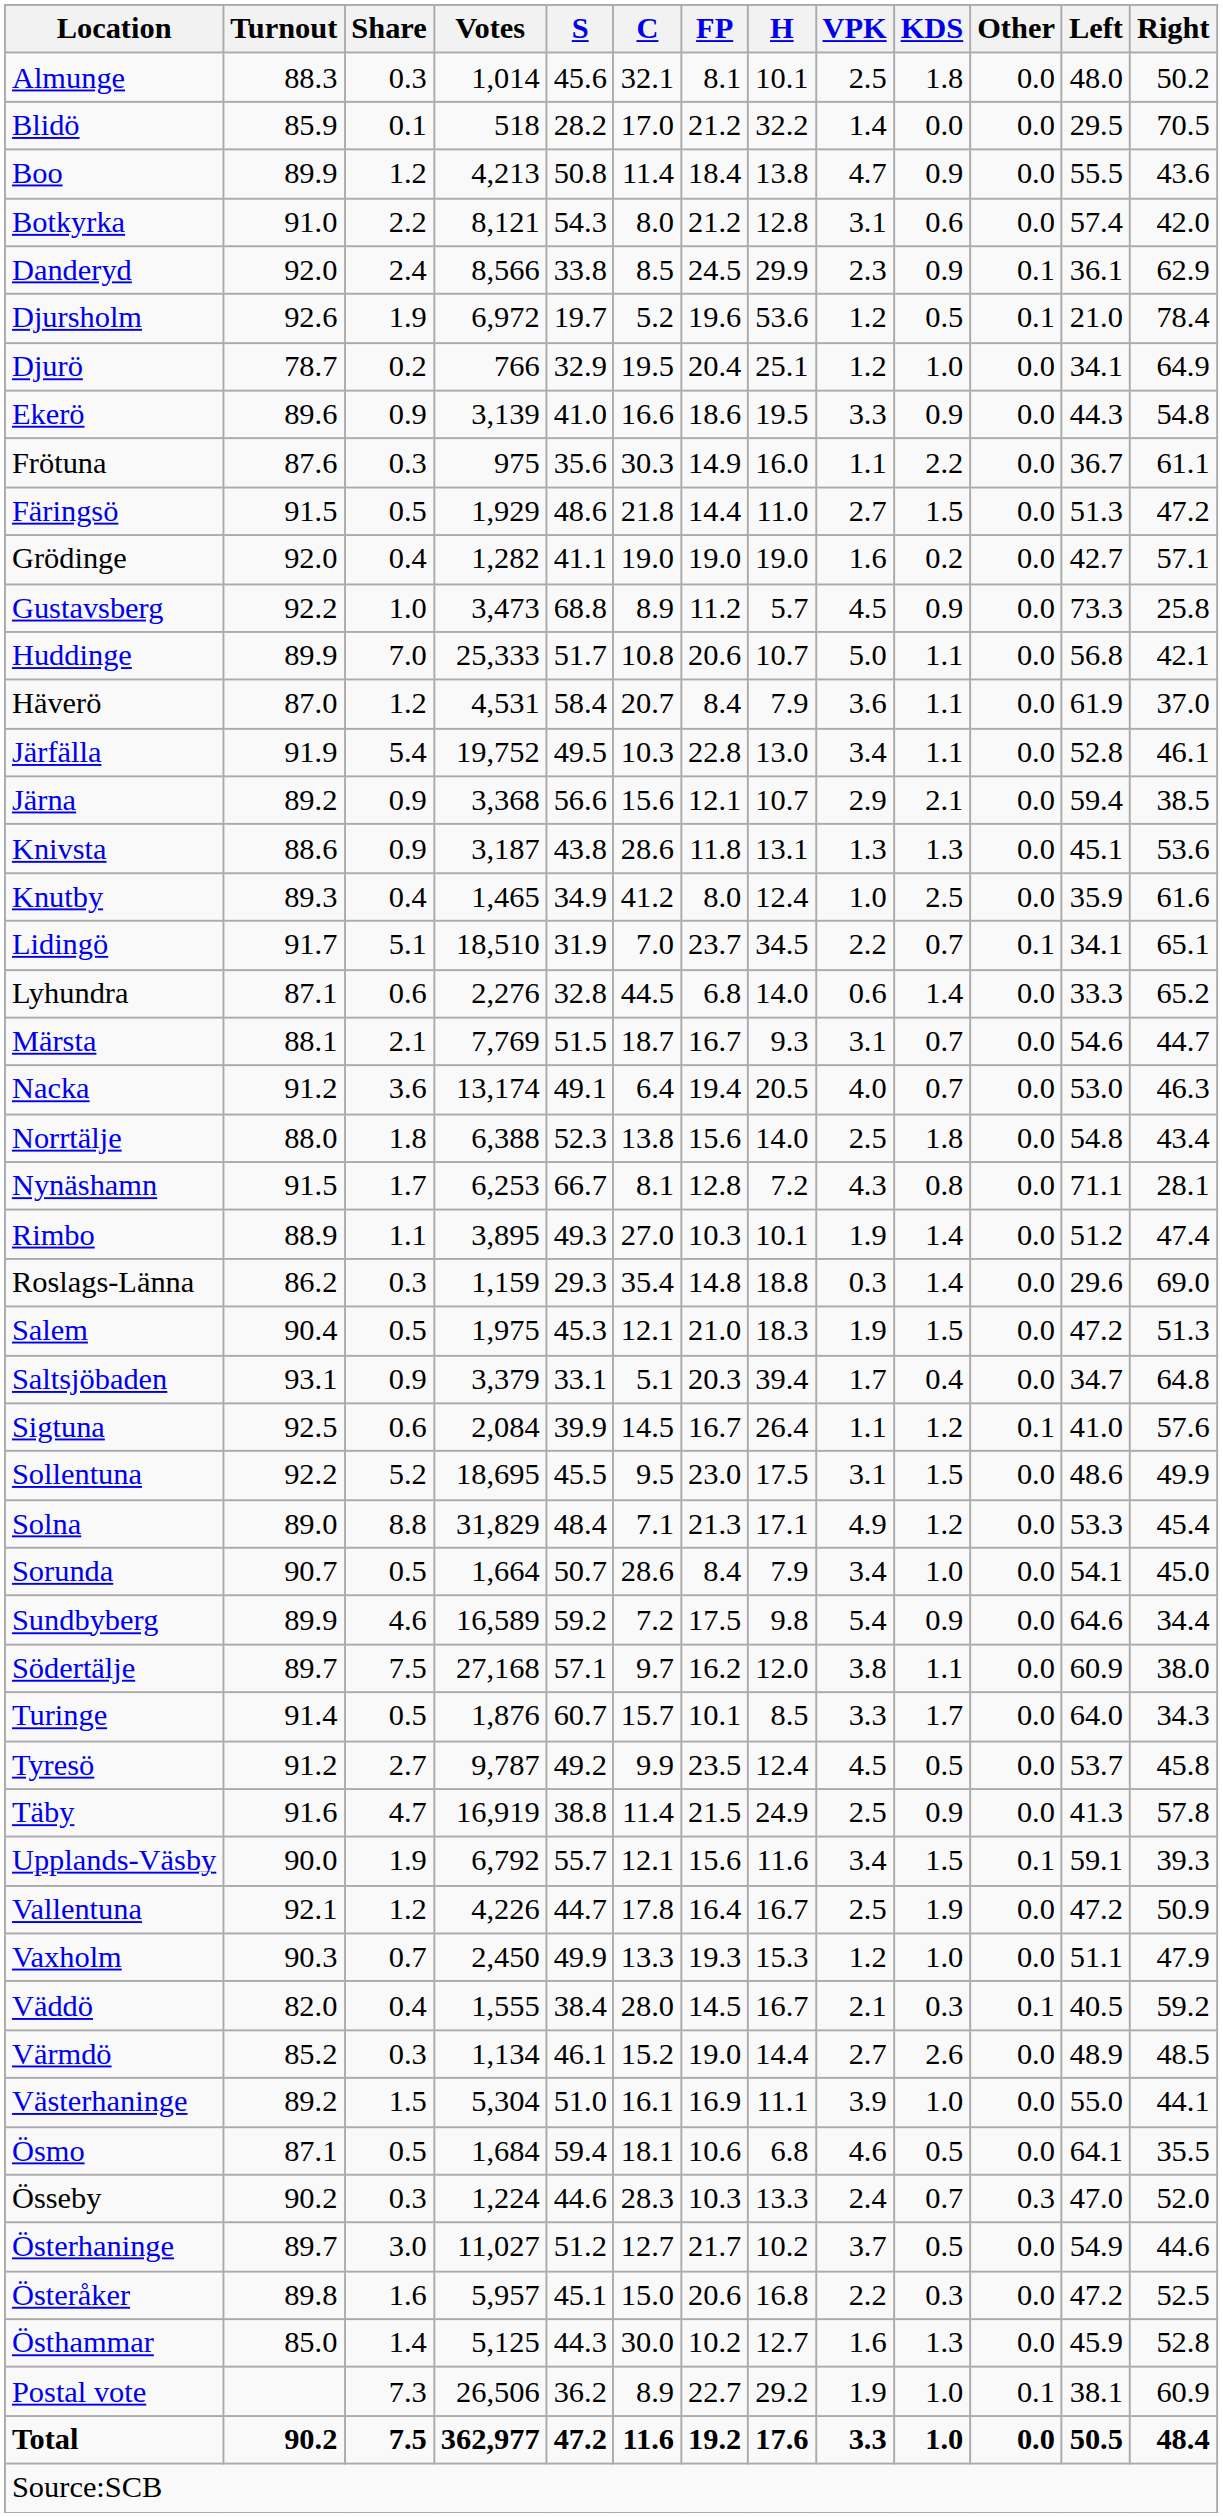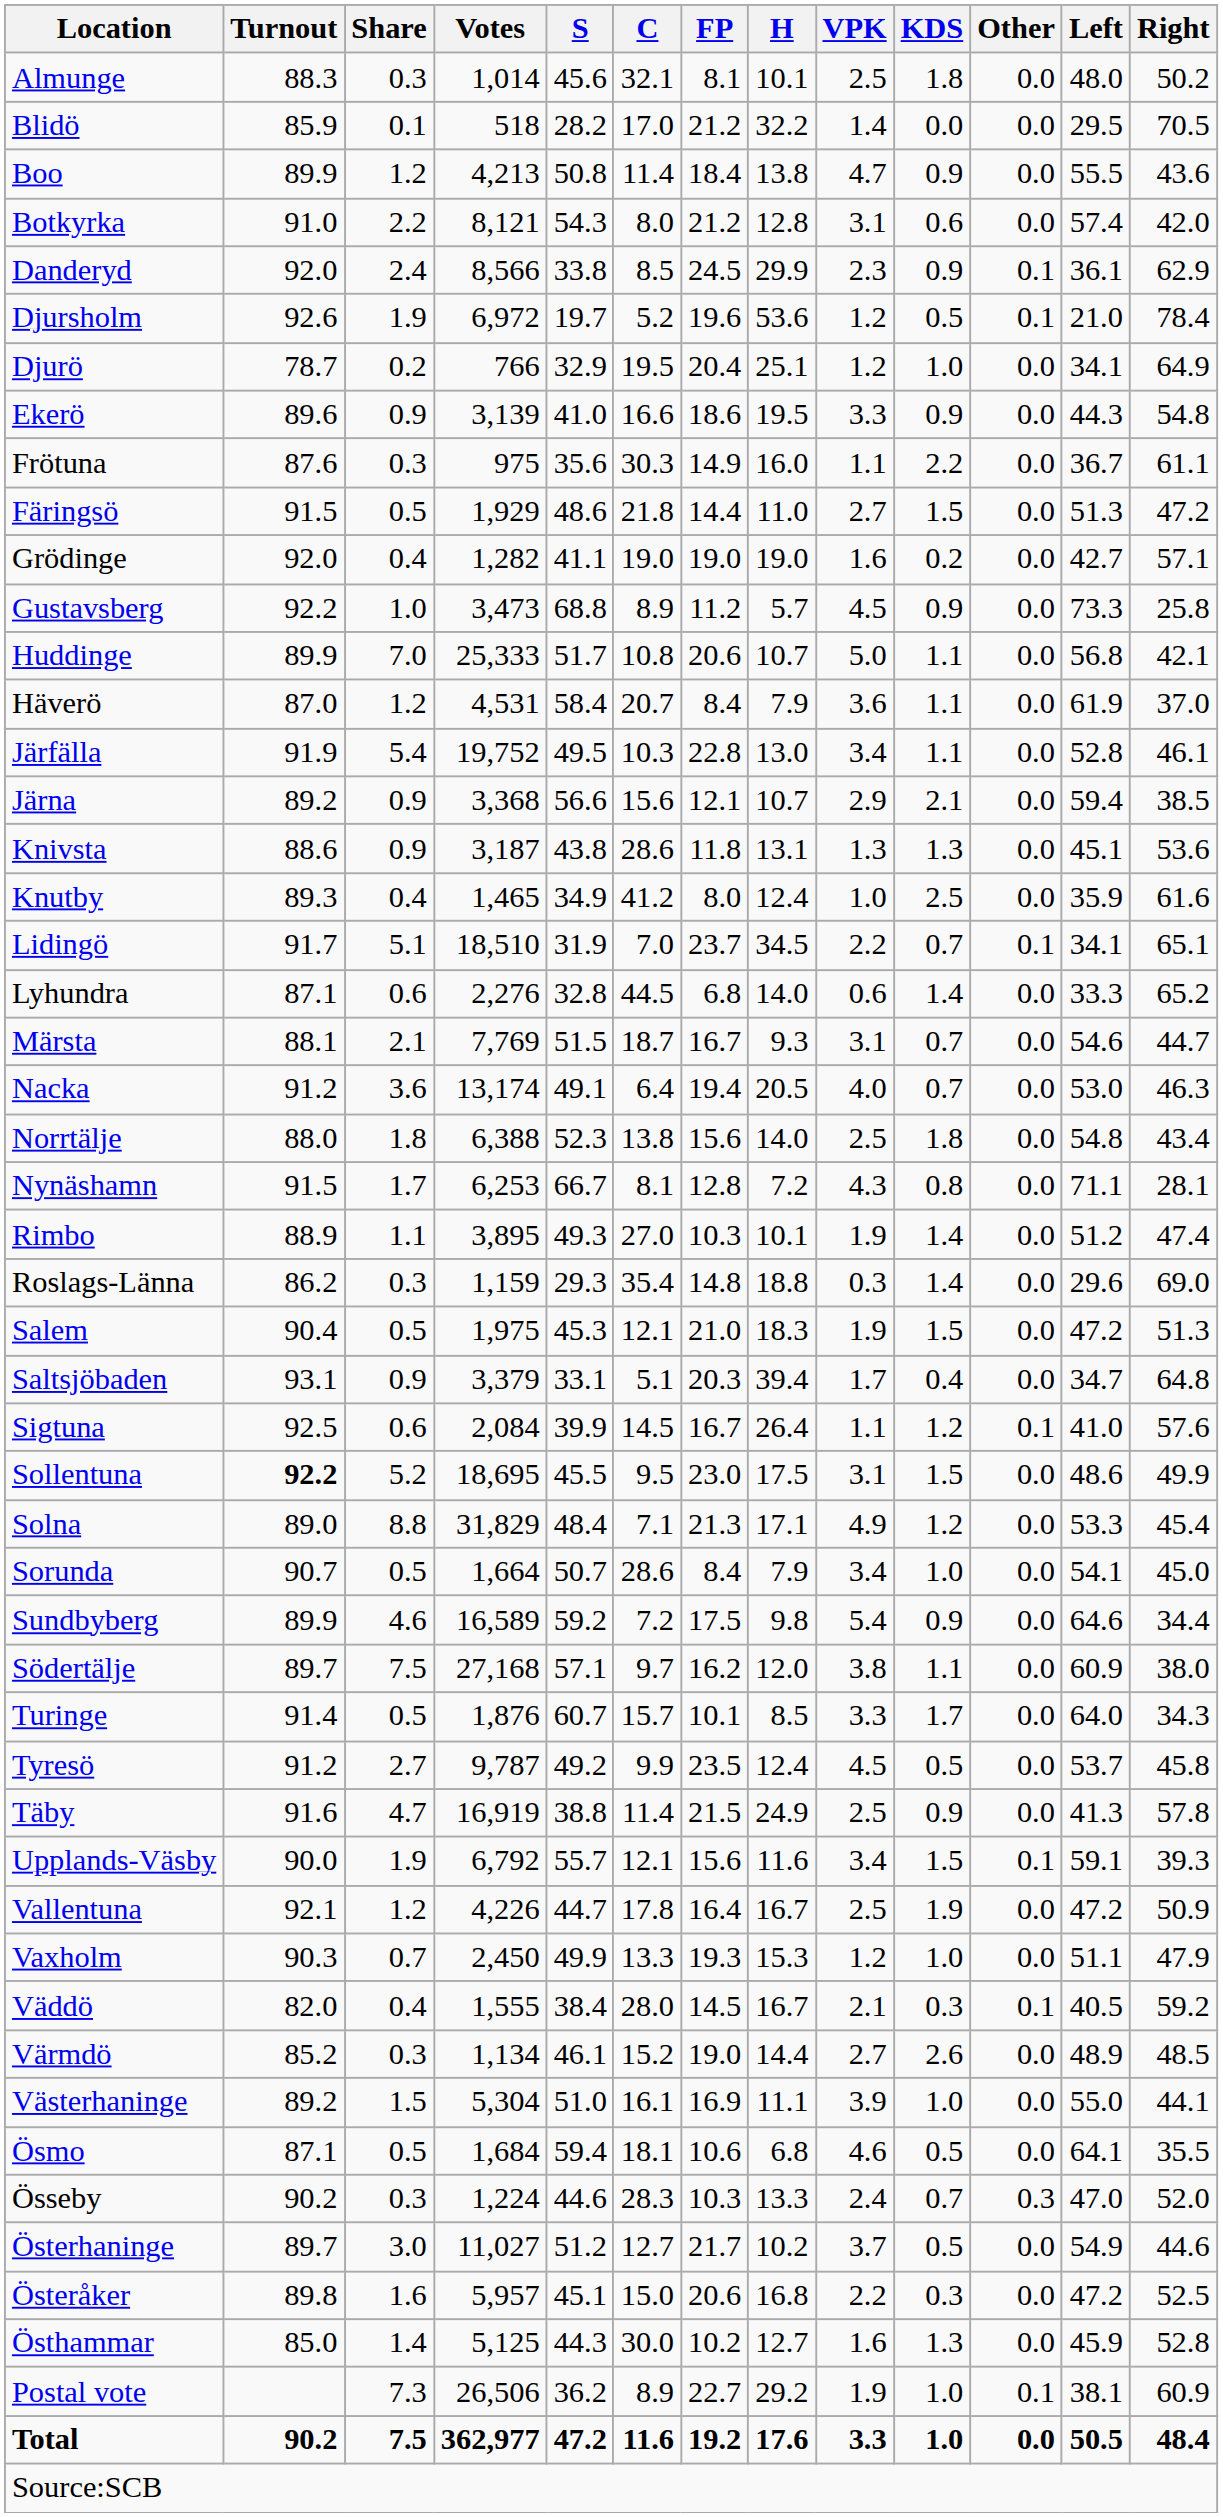(311, 1474) normal -> (311, 1474) bold
